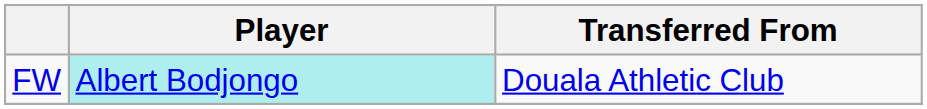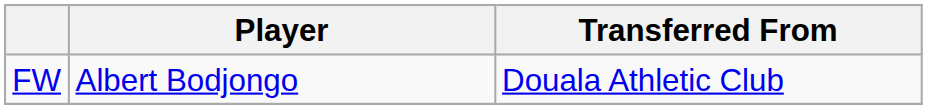(187, 80) paleturquoise background -> (187, 80) no background
